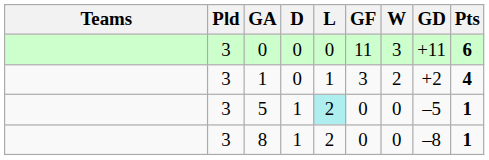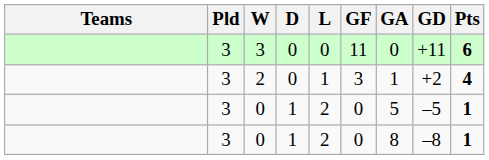columns swapped: (397, 19) <-> (262, 19)
(329, 109) paleturquoise background -> (325, 109) no background
